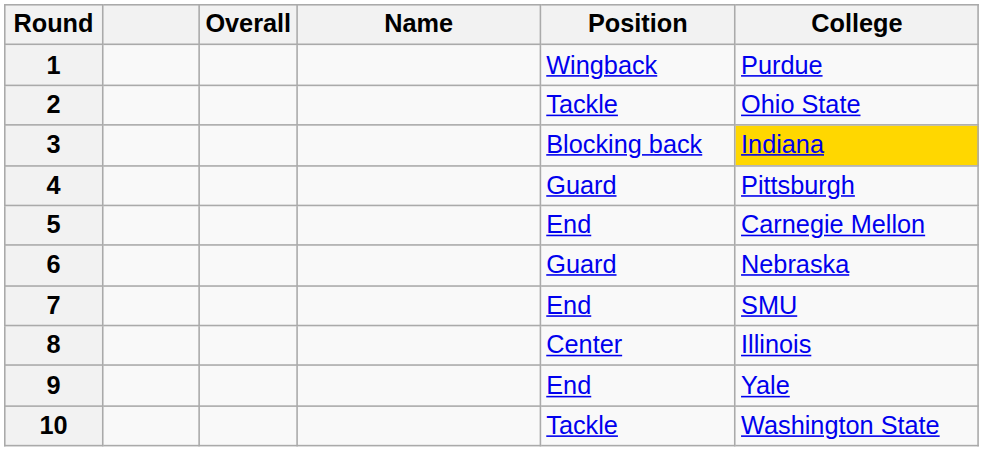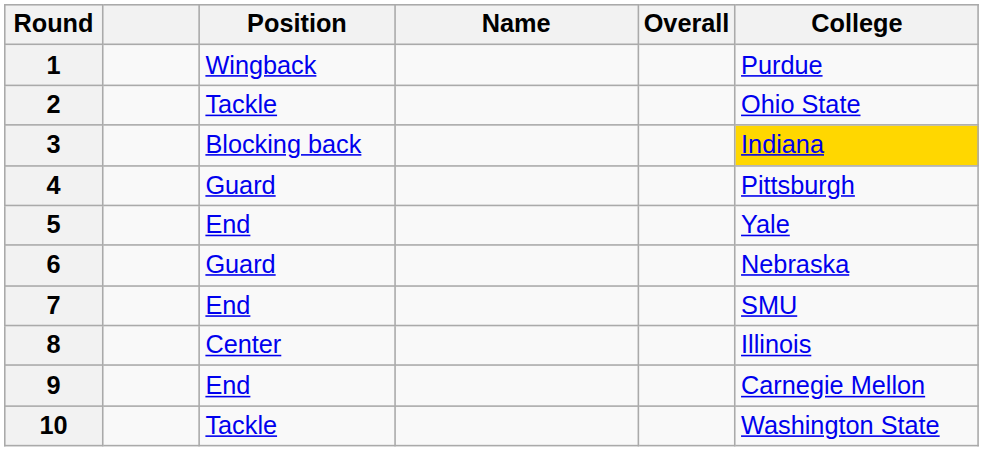columns swapped: (248, 24) <-> (638, 24)
(833, 225) Carnegie Mellon -> (765, 225) Yale
(765, 385) Yale -> (833, 385) Carnegie Mellon
